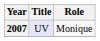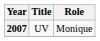(41, 28) lavender background -> (41, 28) no background
